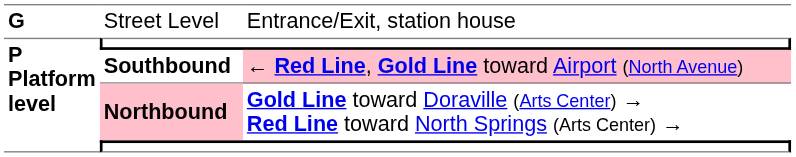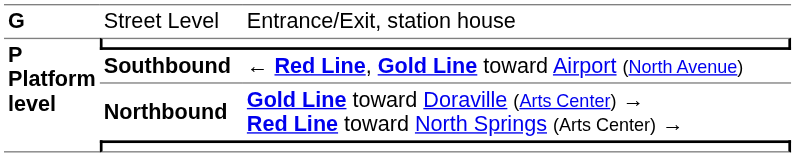(495, 65) pink background -> (495, 65) no background
(166, 111) pink background -> (166, 111) no background
